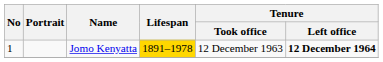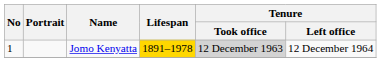(240, 48) no background -> (240, 48) lightgrey background
(332, 48) bold -> (331, 48) normal
